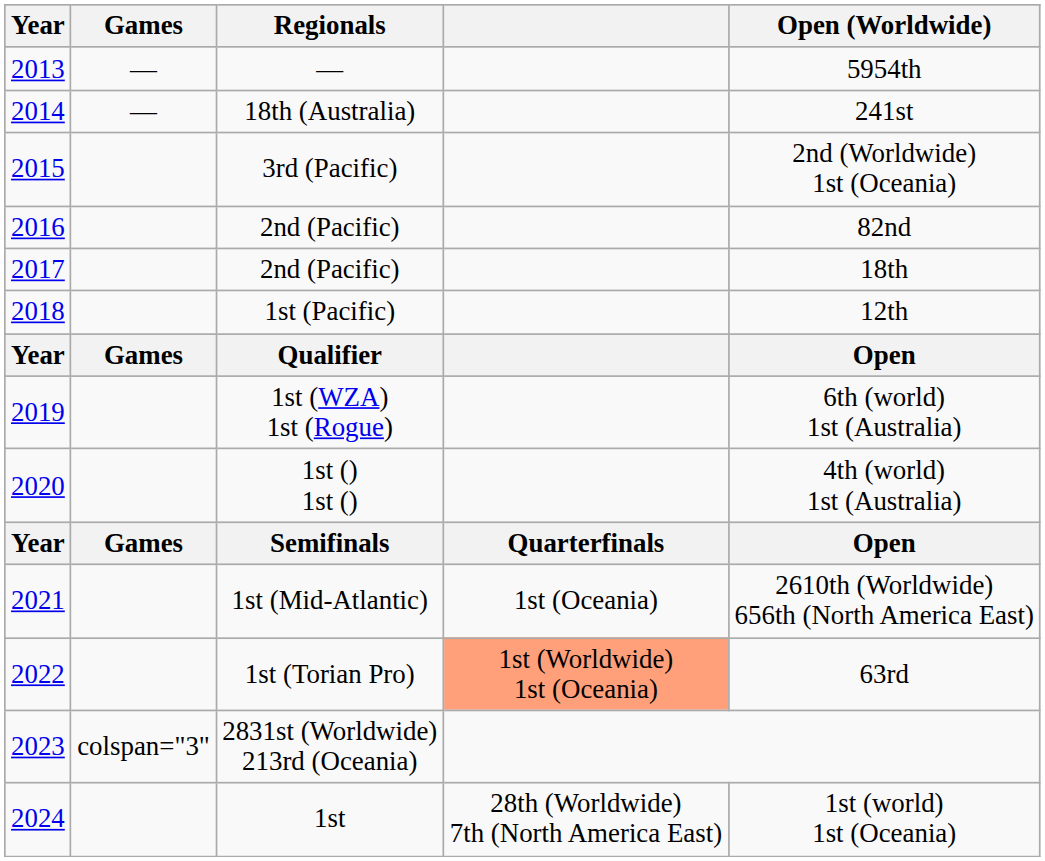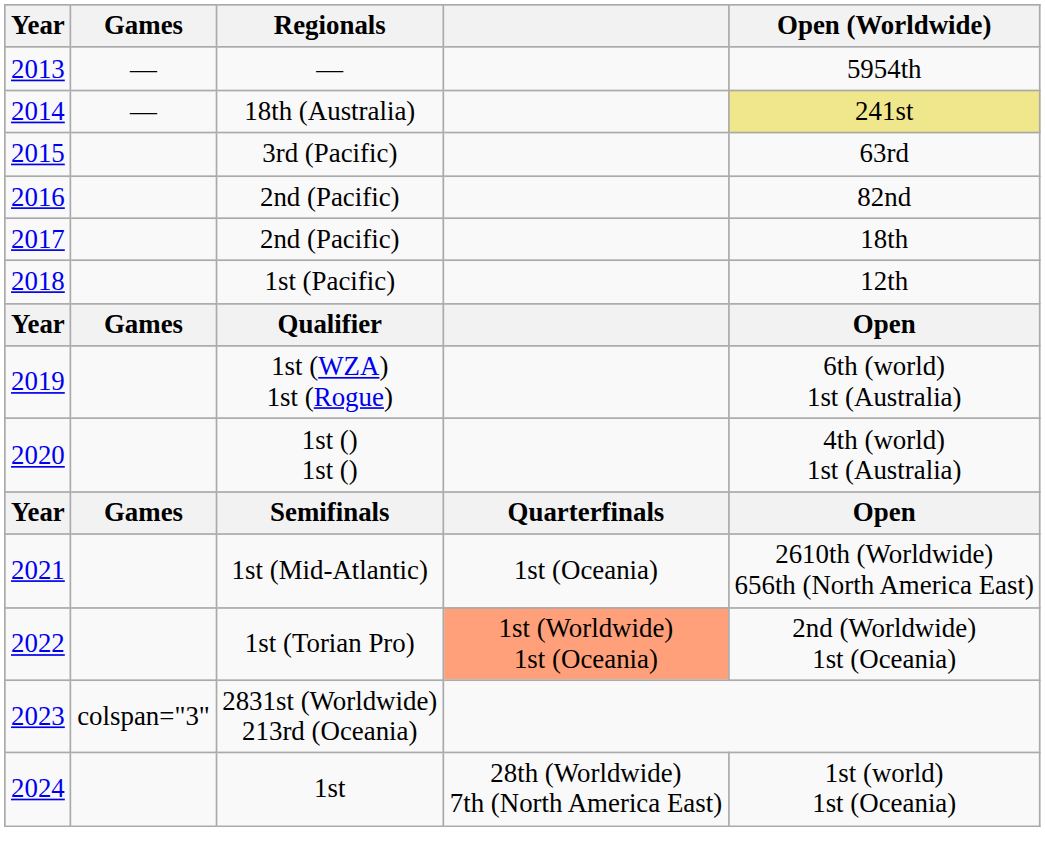(884, 111) no background -> (884, 111) khaki background
(884, 168) 2nd (Worldwide) 1st (Oceania) -> (884, 153) 63rd
(884, 673) 63rd -> (884, 643) 2nd (Worldwide) 1st (Oceania)
